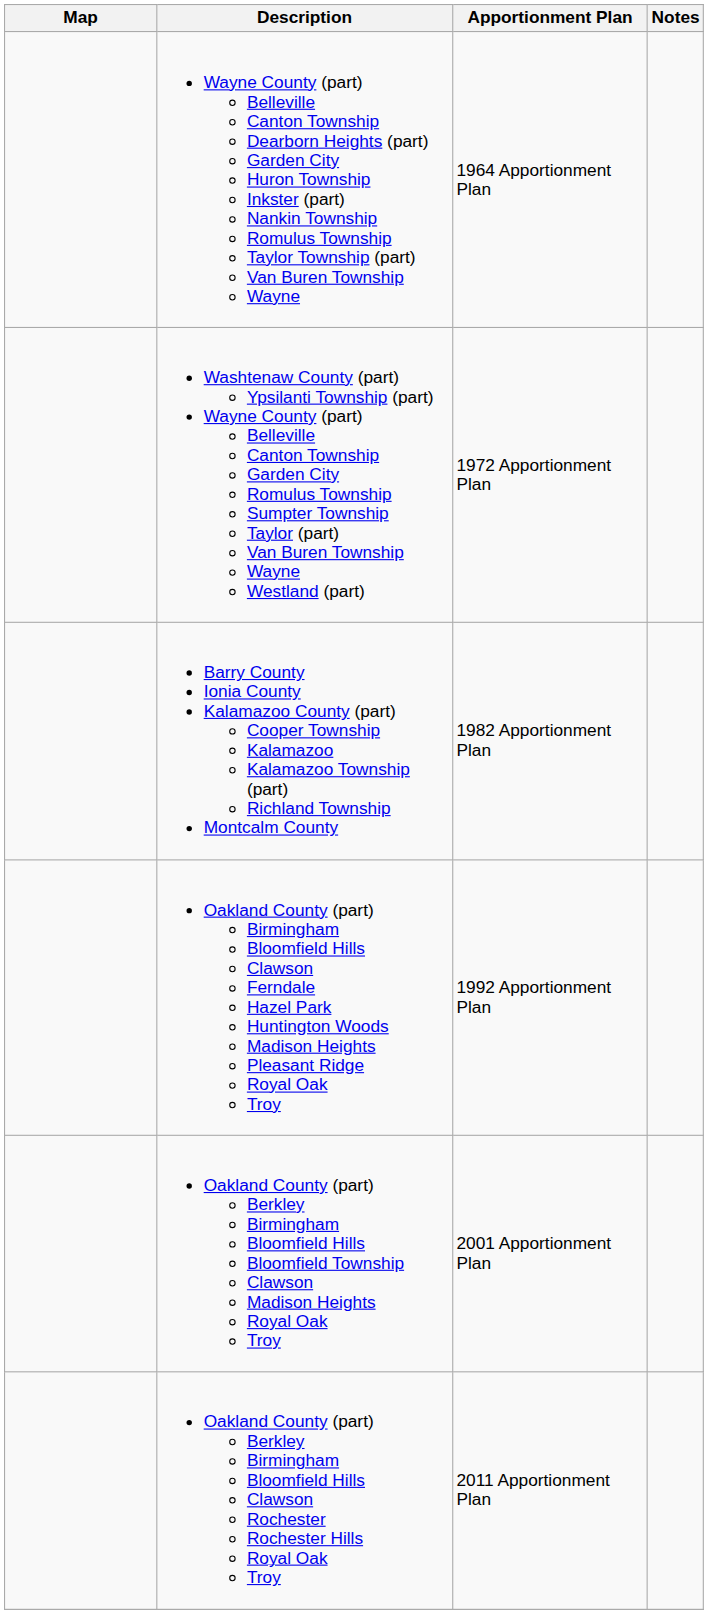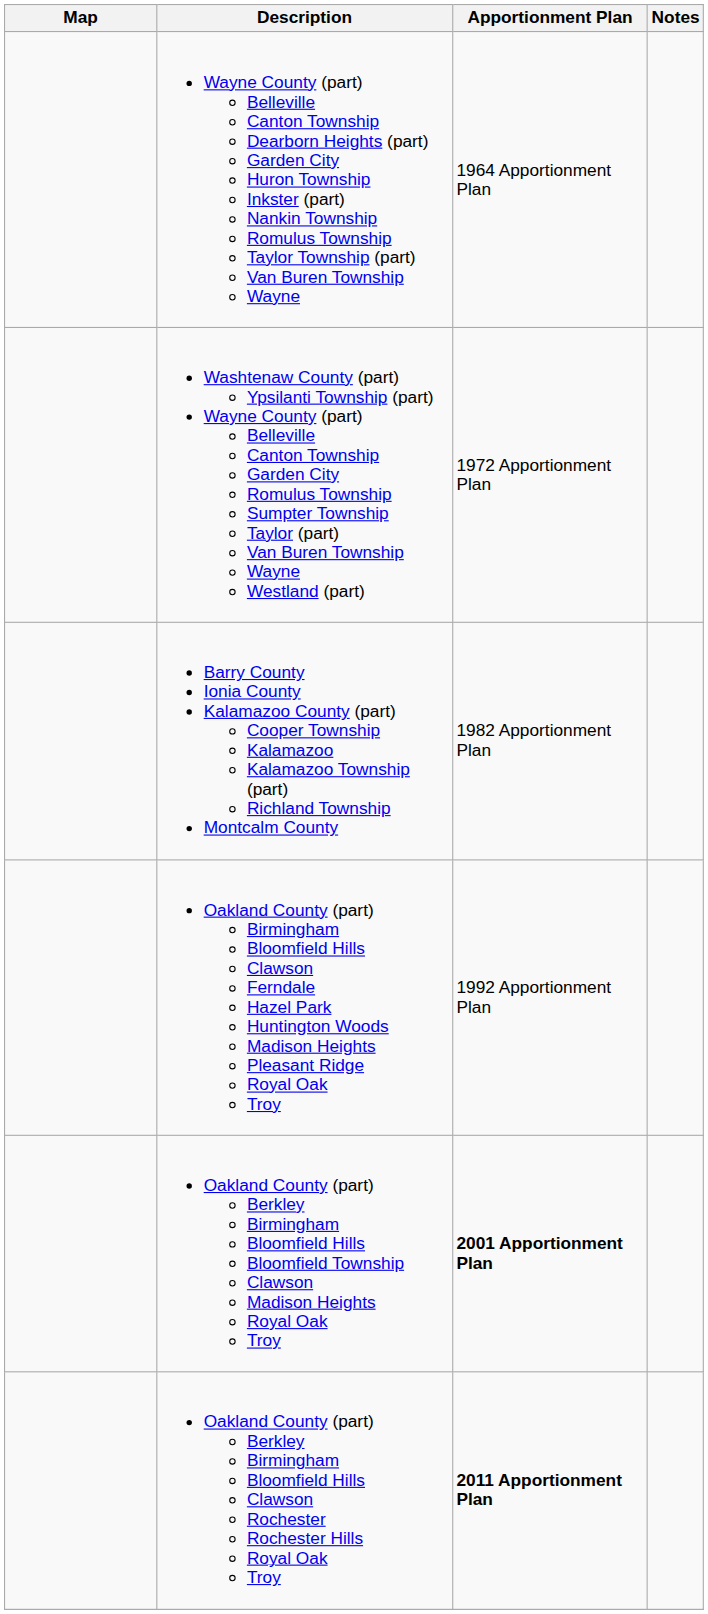(534, 1253) normal -> (540, 1253) bold
(533, 1490) normal -> (539, 1490) bold
